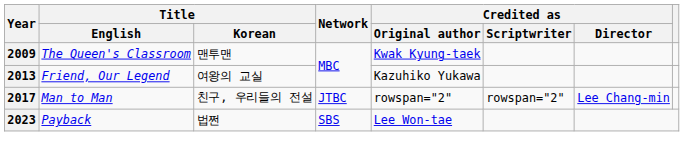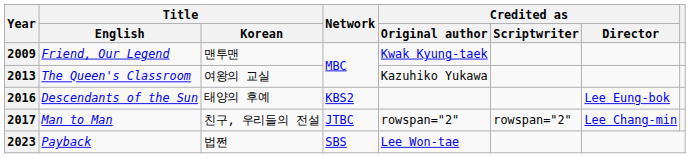(116, 54) The Queen's Classroom -> (106, 54) Friend, Our Legend
(106, 76) Friend, Our Legend -> (116, 76) The Queen's Classroom
+ row: (22, 98)
